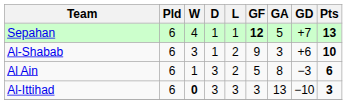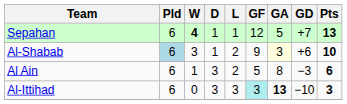(194, 33) normal -> (194, 33) bold
(257, 33) bold -> (257, 33) normal
(172, 52) no background -> (172, 52) lightblue background
(280, 52) no background -> (280, 52) lightyellow background
(194, 90) bold -> (194, 90) normal
(257, 90) no background -> (257, 90) paleturquoise background
(280, 90) normal -> (280, 90) bold
